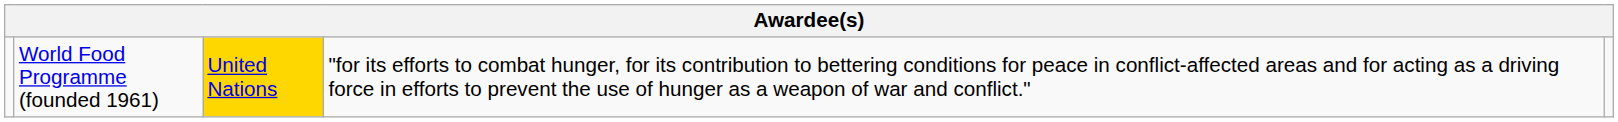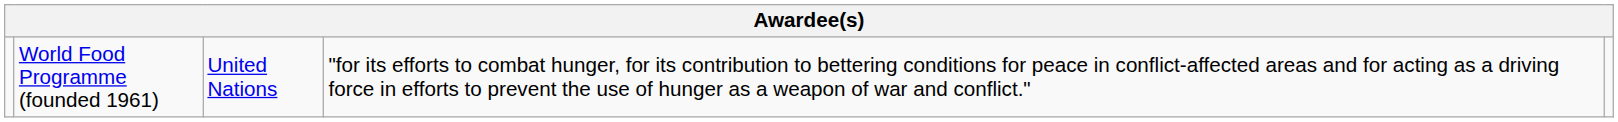(242, 76) gold background -> (242, 76) no background
